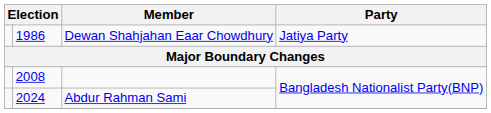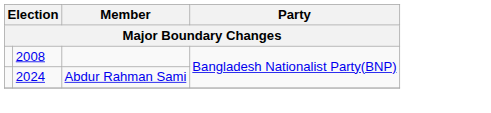- row: (30, 35)
